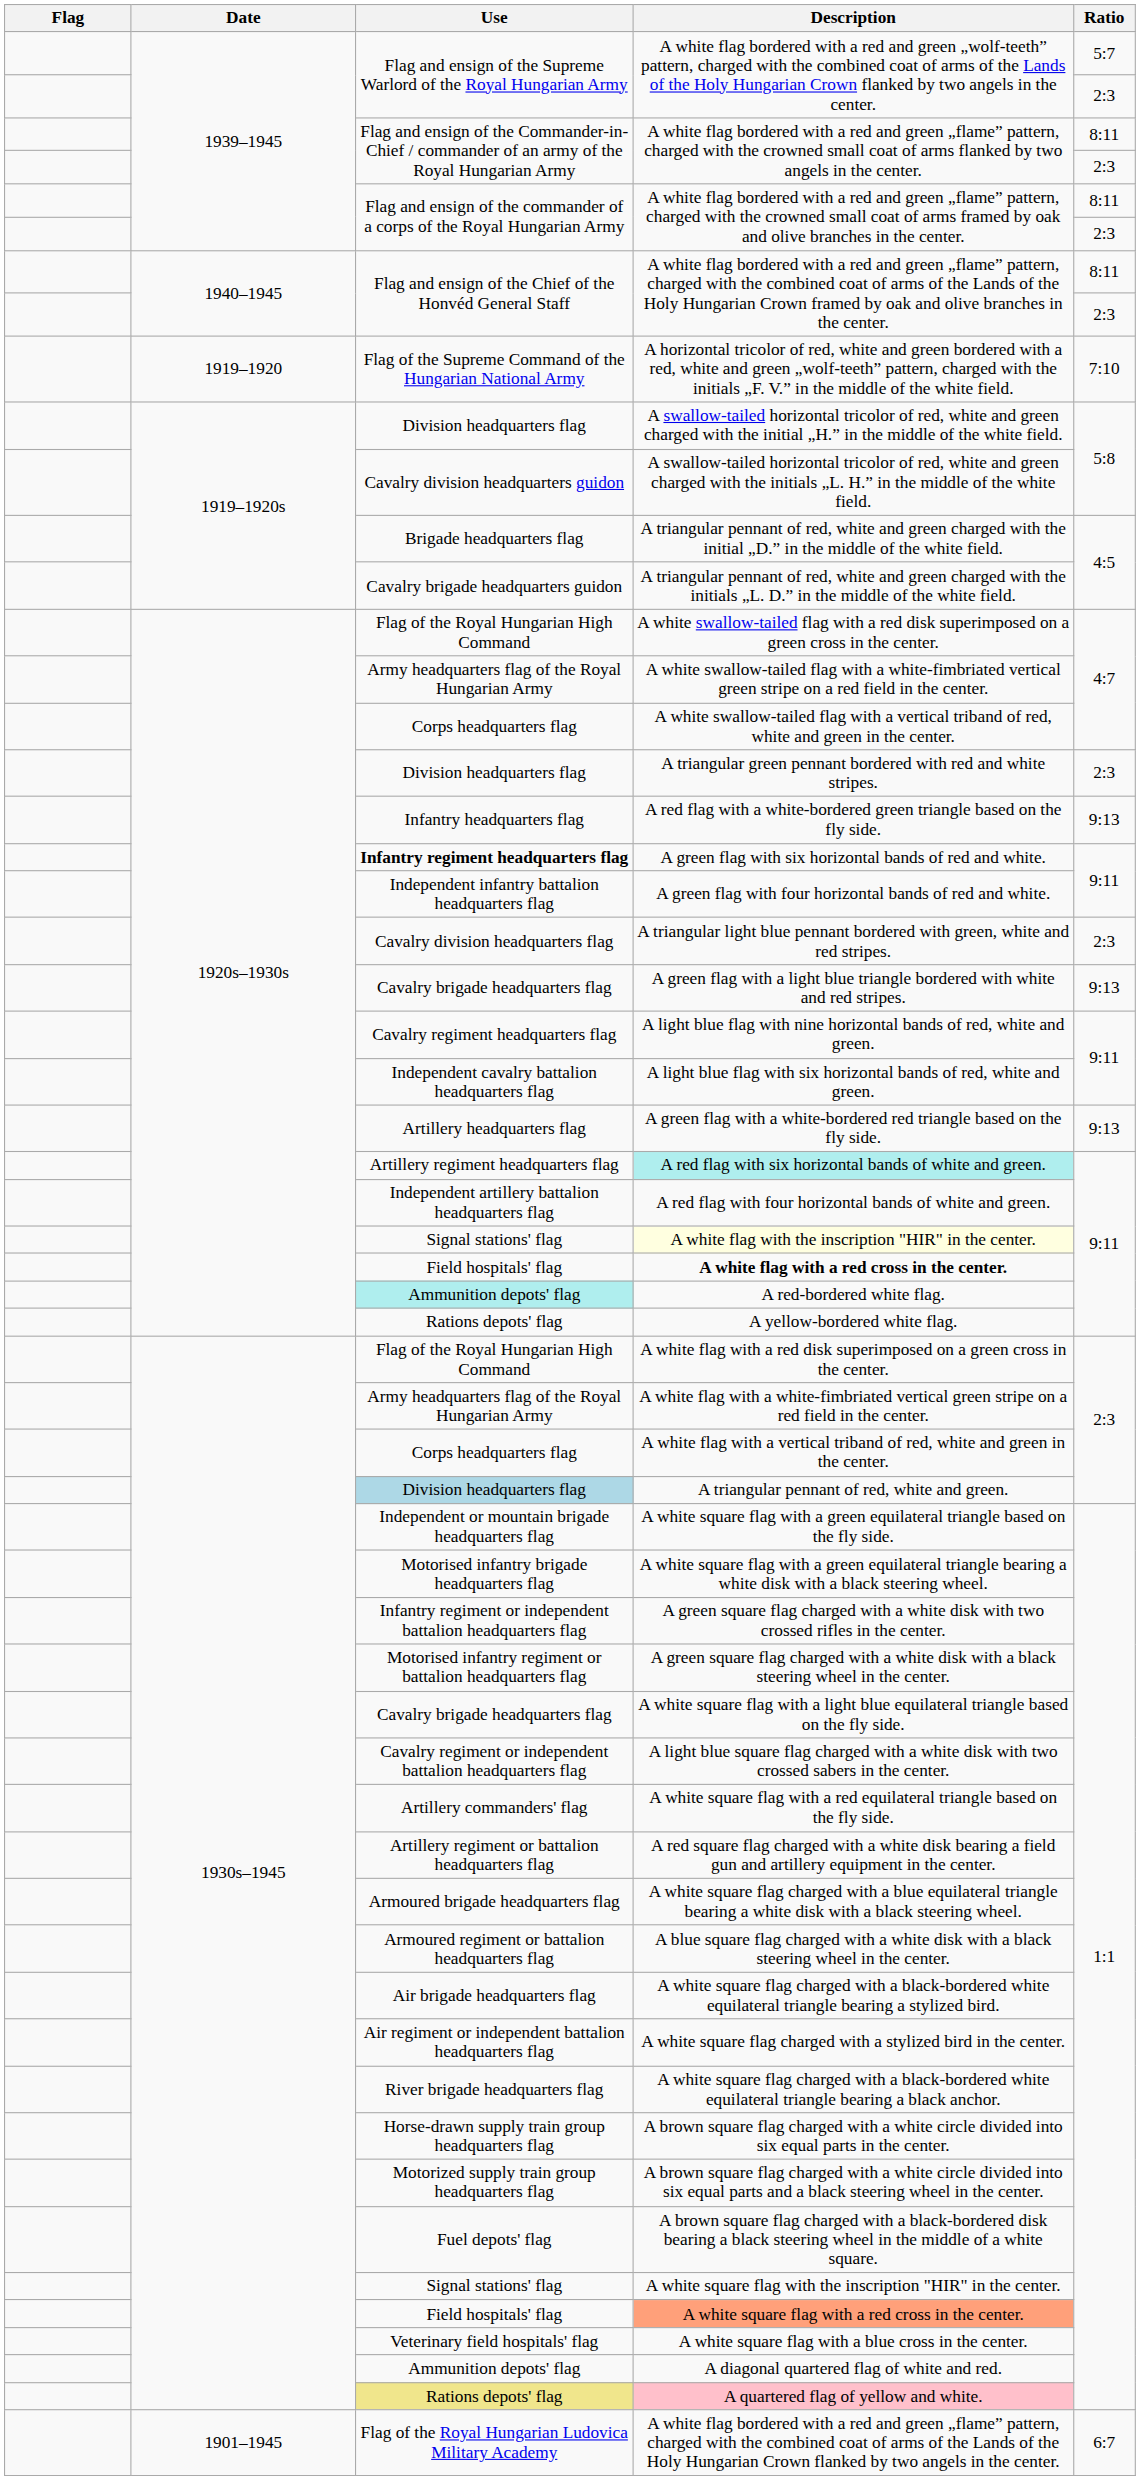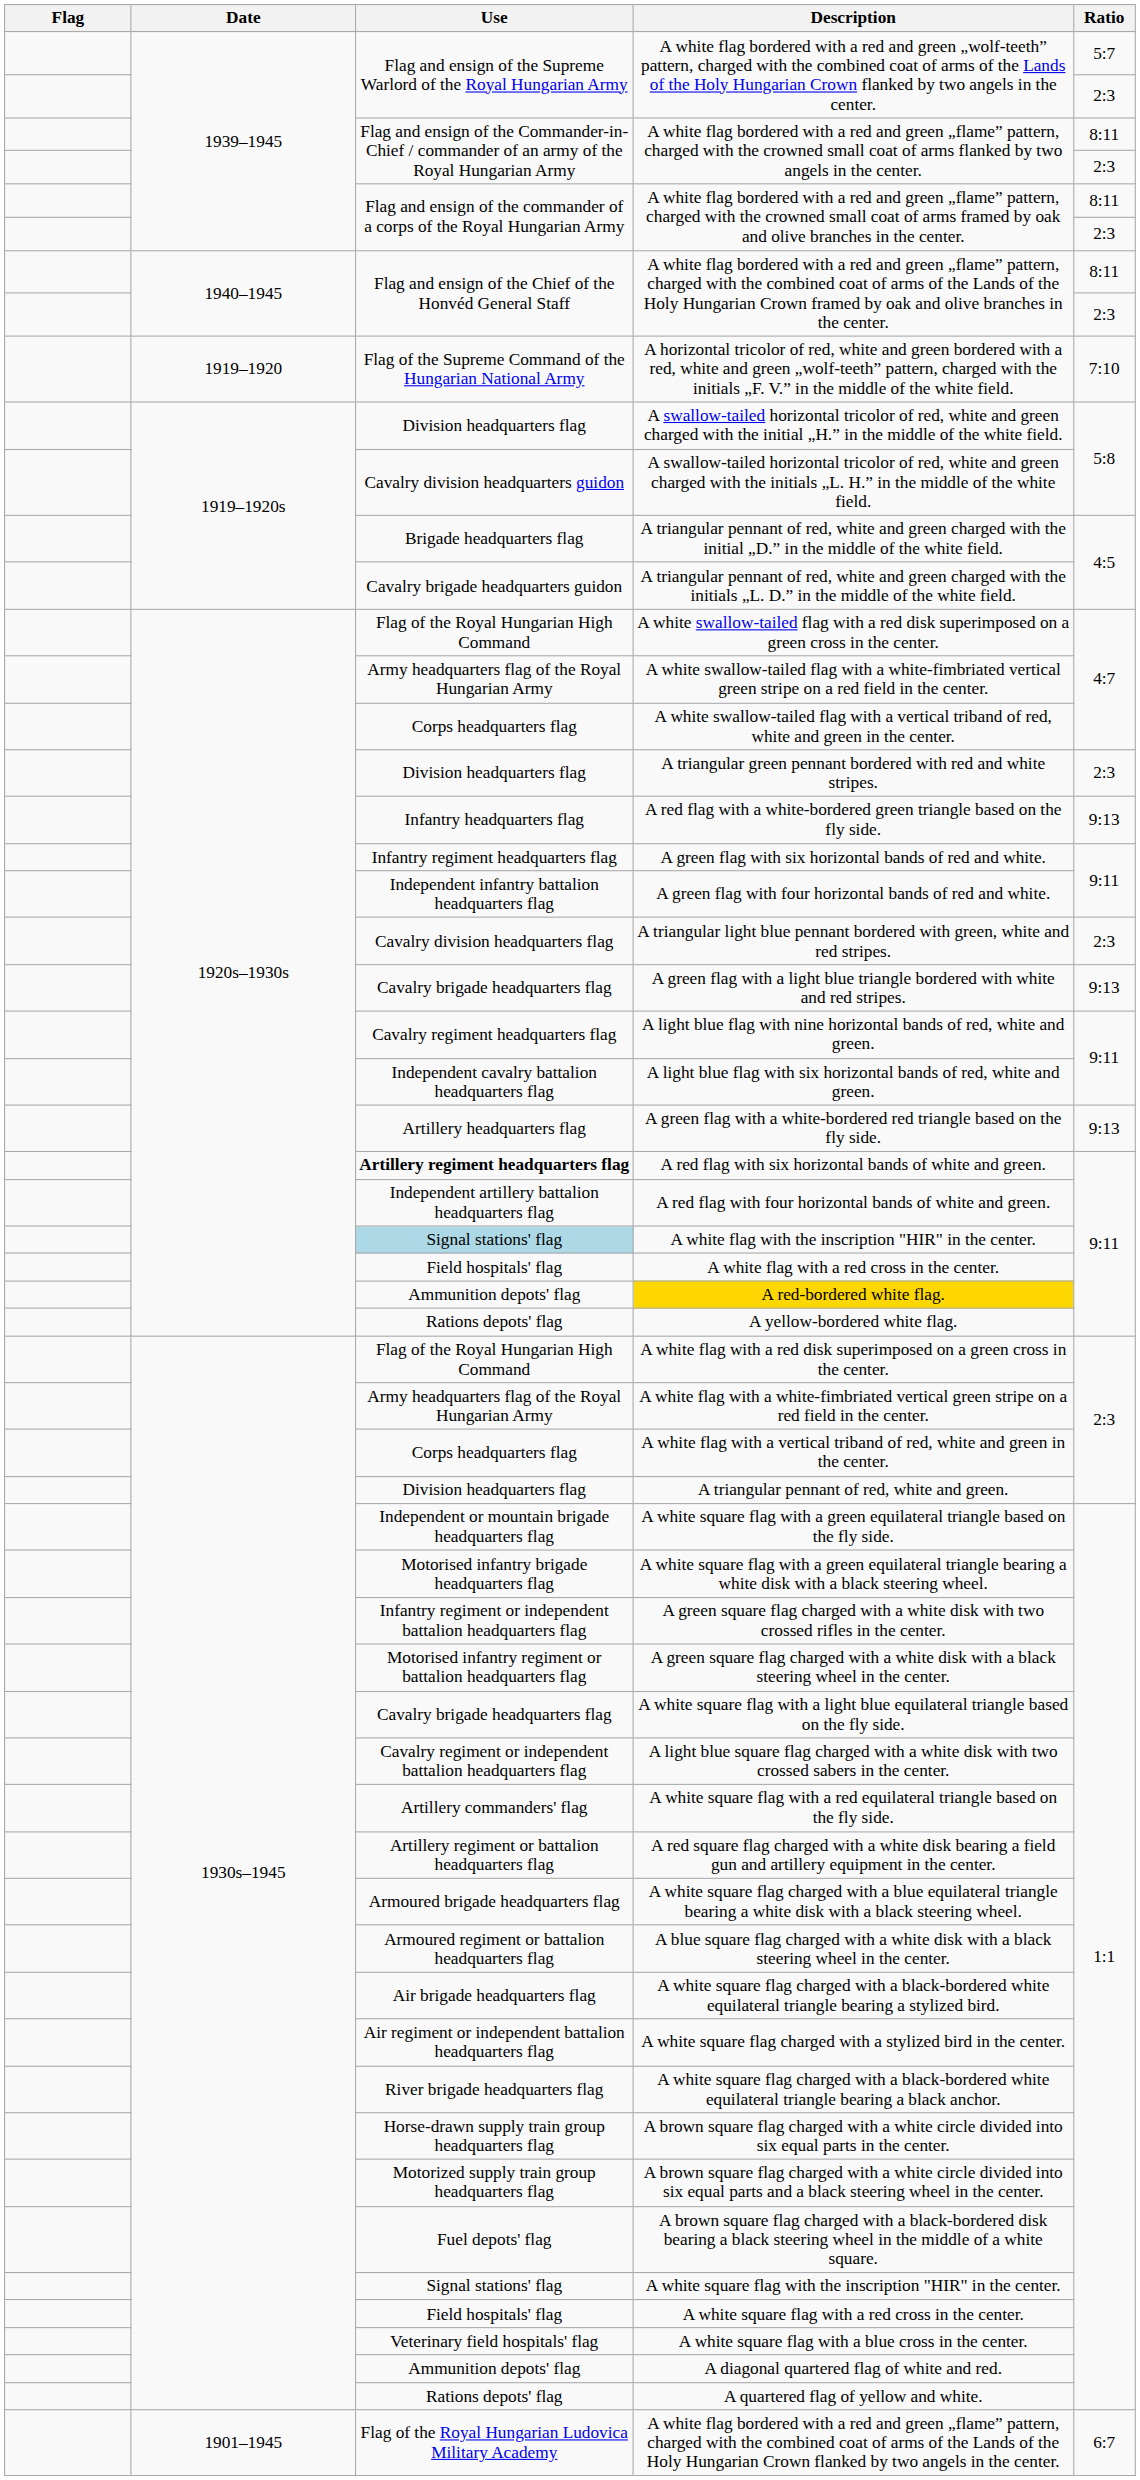(494, 856) bold -> (494, 856) normal
(494, 1165) normal -> (494, 1165) bold
(853, 1165) paleturquoise background -> (853, 1165) no background
(494, 1239) no background -> (494, 1239) lightblue background
(853, 1239) lightyellow background -> (853, 1239) no background
(853, 1267) bold -> (853, 1267) normal
(494, 1294) paleturquoise background -> (494, 1294) no background
(853, 1294) no background -> (853, 1294) gold background
(494, 1489) lightblue background -> (494, 1489) no background
(853, 2313) lightsalmon background -> (853, 2313) no background
(494, 2395) khaki background -> (494, 2395) no background
(853, 2395) pink background -> (853, 2395) no background
